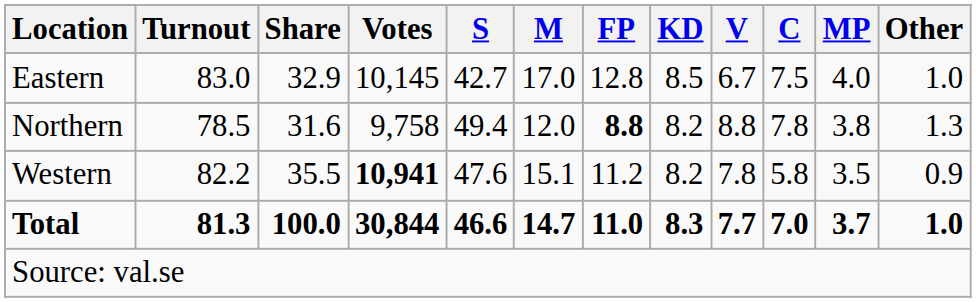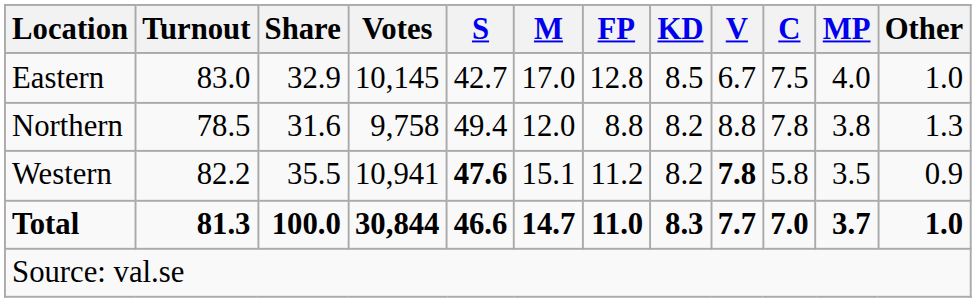(624, 126) bold -> (624, 126) normal
(397, 175) bold -> (397, 175) normal
(481, 175) normal -> (481, 175) bold
(737, 175) normal -> (737, 175) bold
